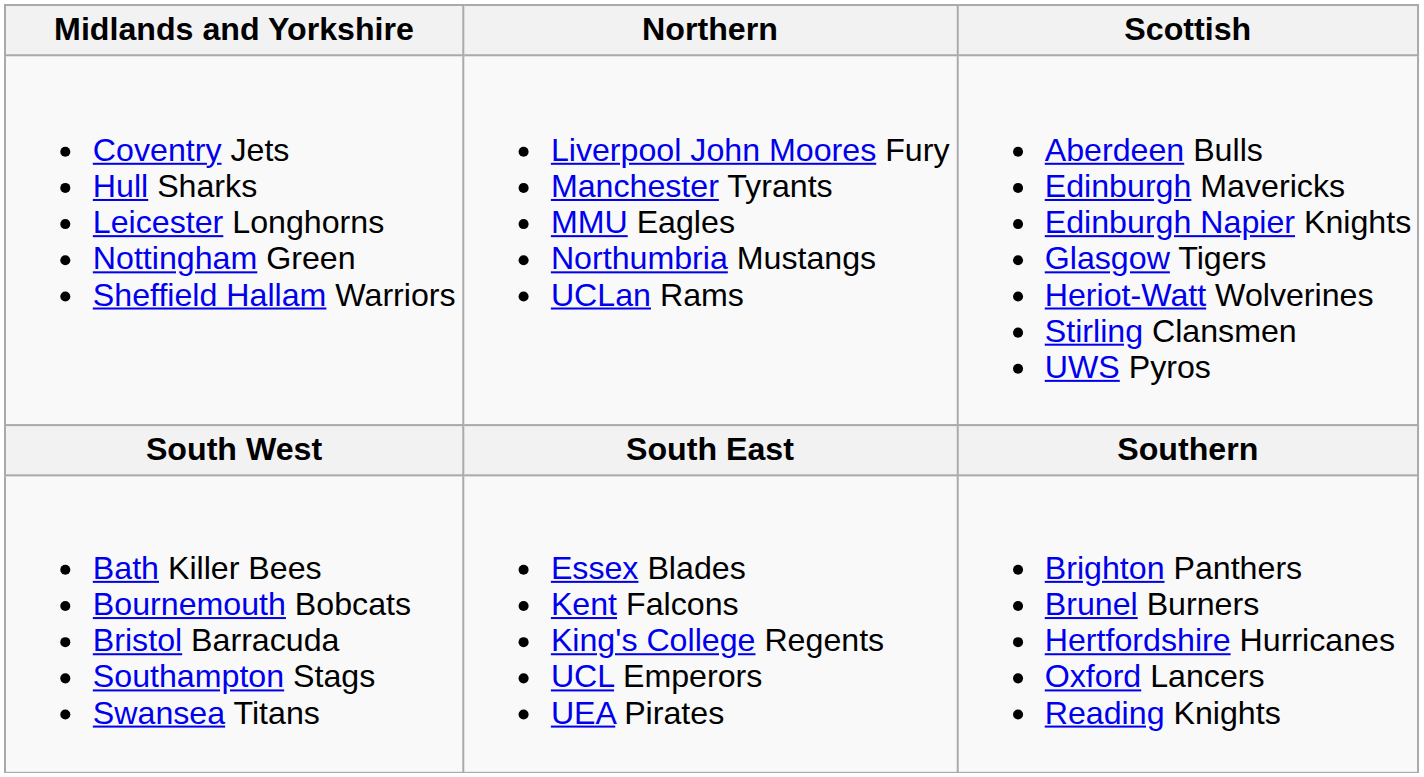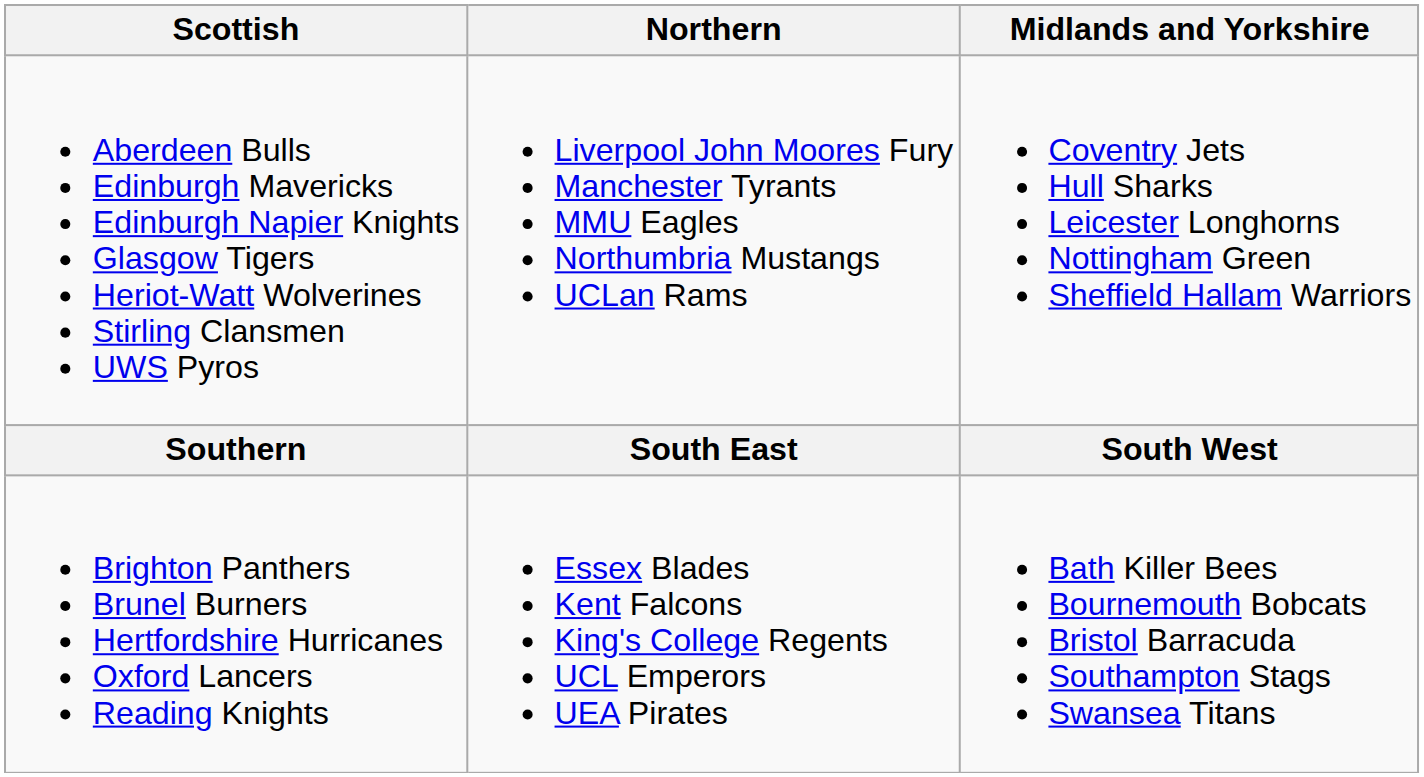columns swapped: (1188, 30) <-> (234, 30)
